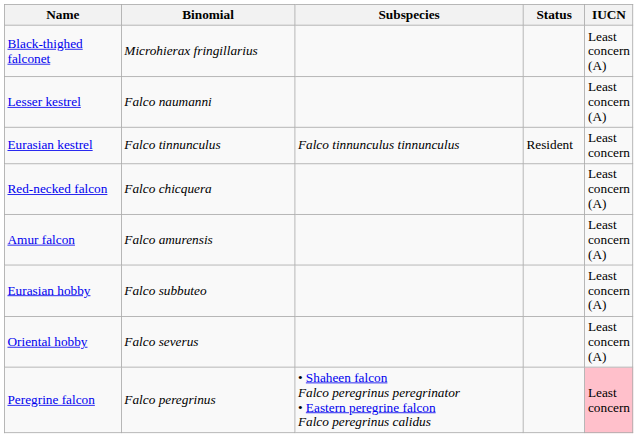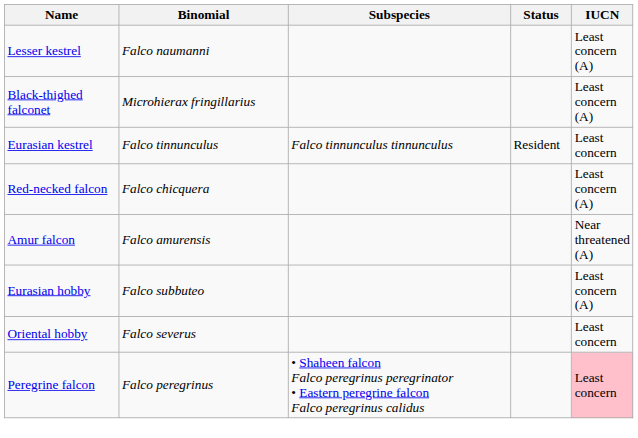rows swapped: (45, 51) <-> (44, 101)
(609, 239) Least concern (A) -> (602, 239) Near threatened (A)
(609, 341) Least concern (A) -> (596, 334) Least concern
